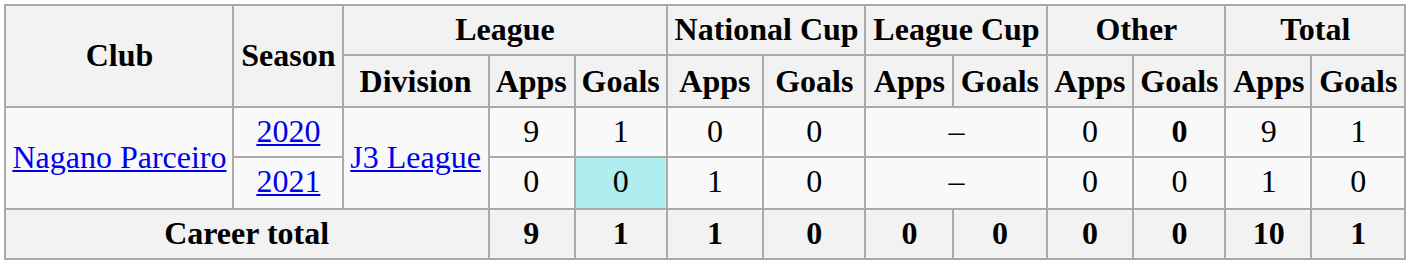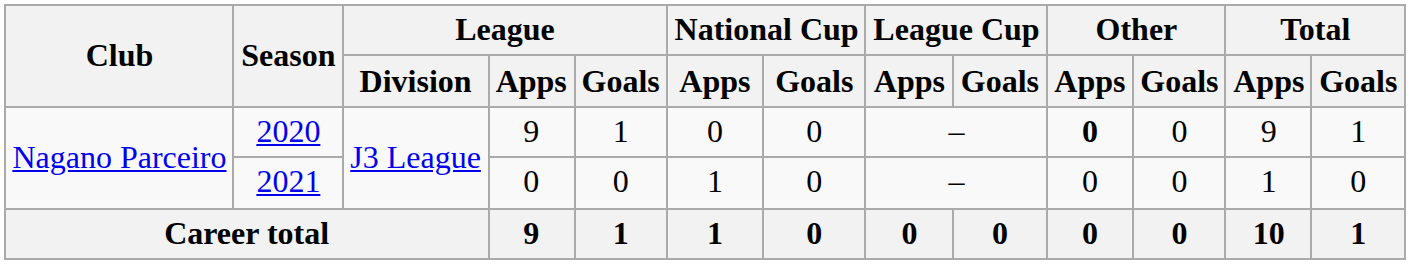(1090, 131) normal -> (1090, 131) bold
(1179, 131) bold -> (1179, 131) normal
(621, 182) paleturquoise background -> (621, 182) no background
